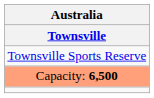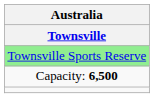(77, 55) no background -> (77, 55) lightgreen background
(77, 76) lightsalmon background -> (77, 76) no background
